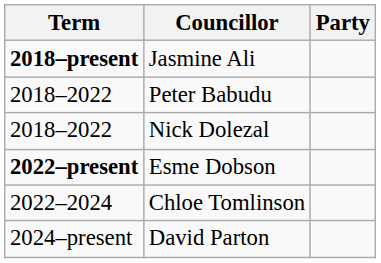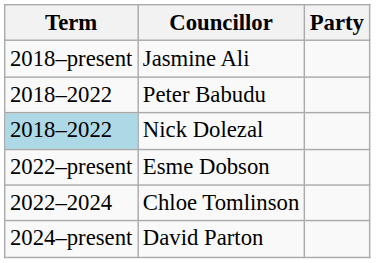(74, 58) bold -> (71, 58) normal
(61, 130) no background -> (61, 130) lightblue background
(74, 166) bold -> (71, 166) normal
